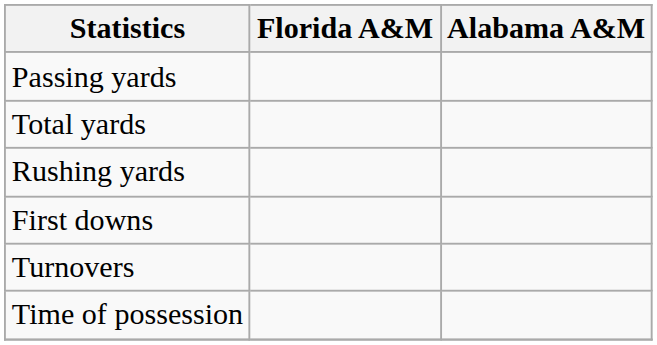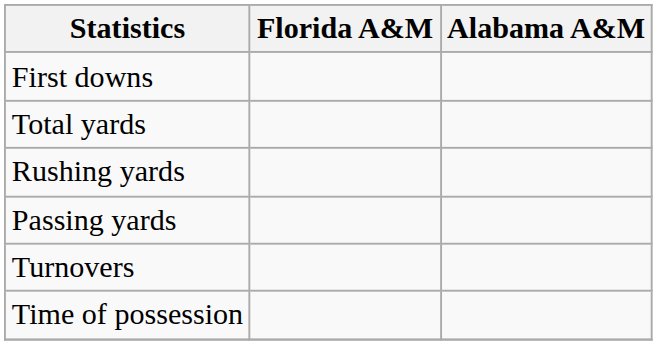rows swapped: (82, 219) <-> (94, 76)
